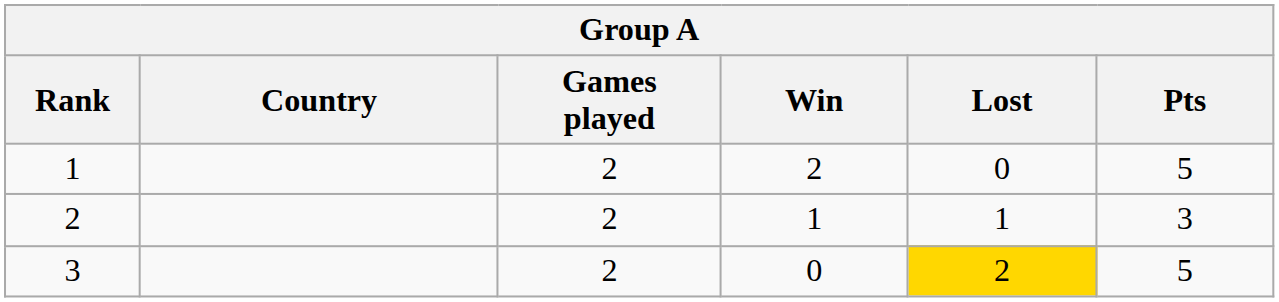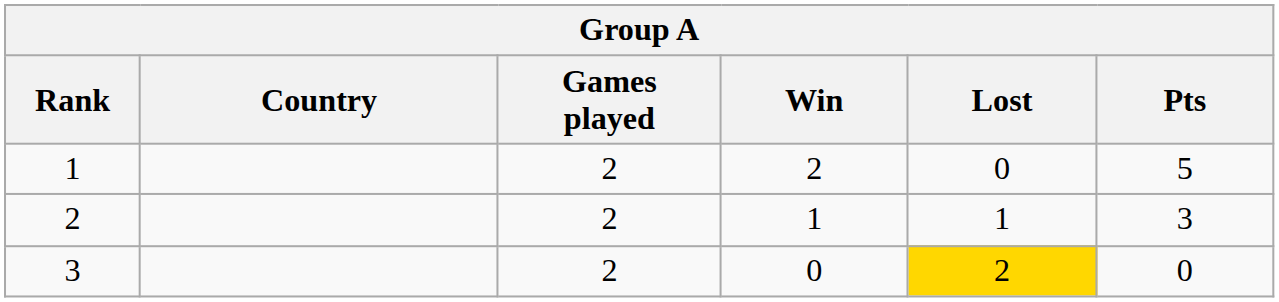(1185, 270) 5 -> (1185, 270) 0
